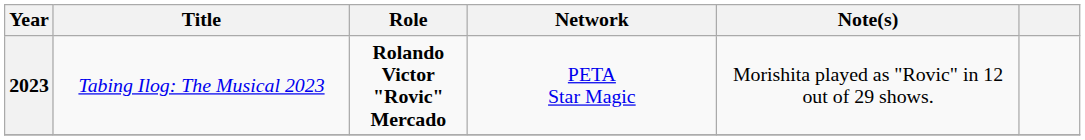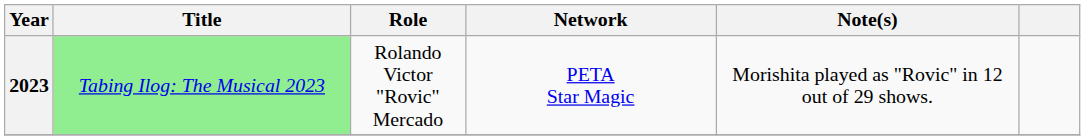(202, 85) no background -> (202, 85) lightgreen background
(408, 85) bold -> (408, 85) normal
